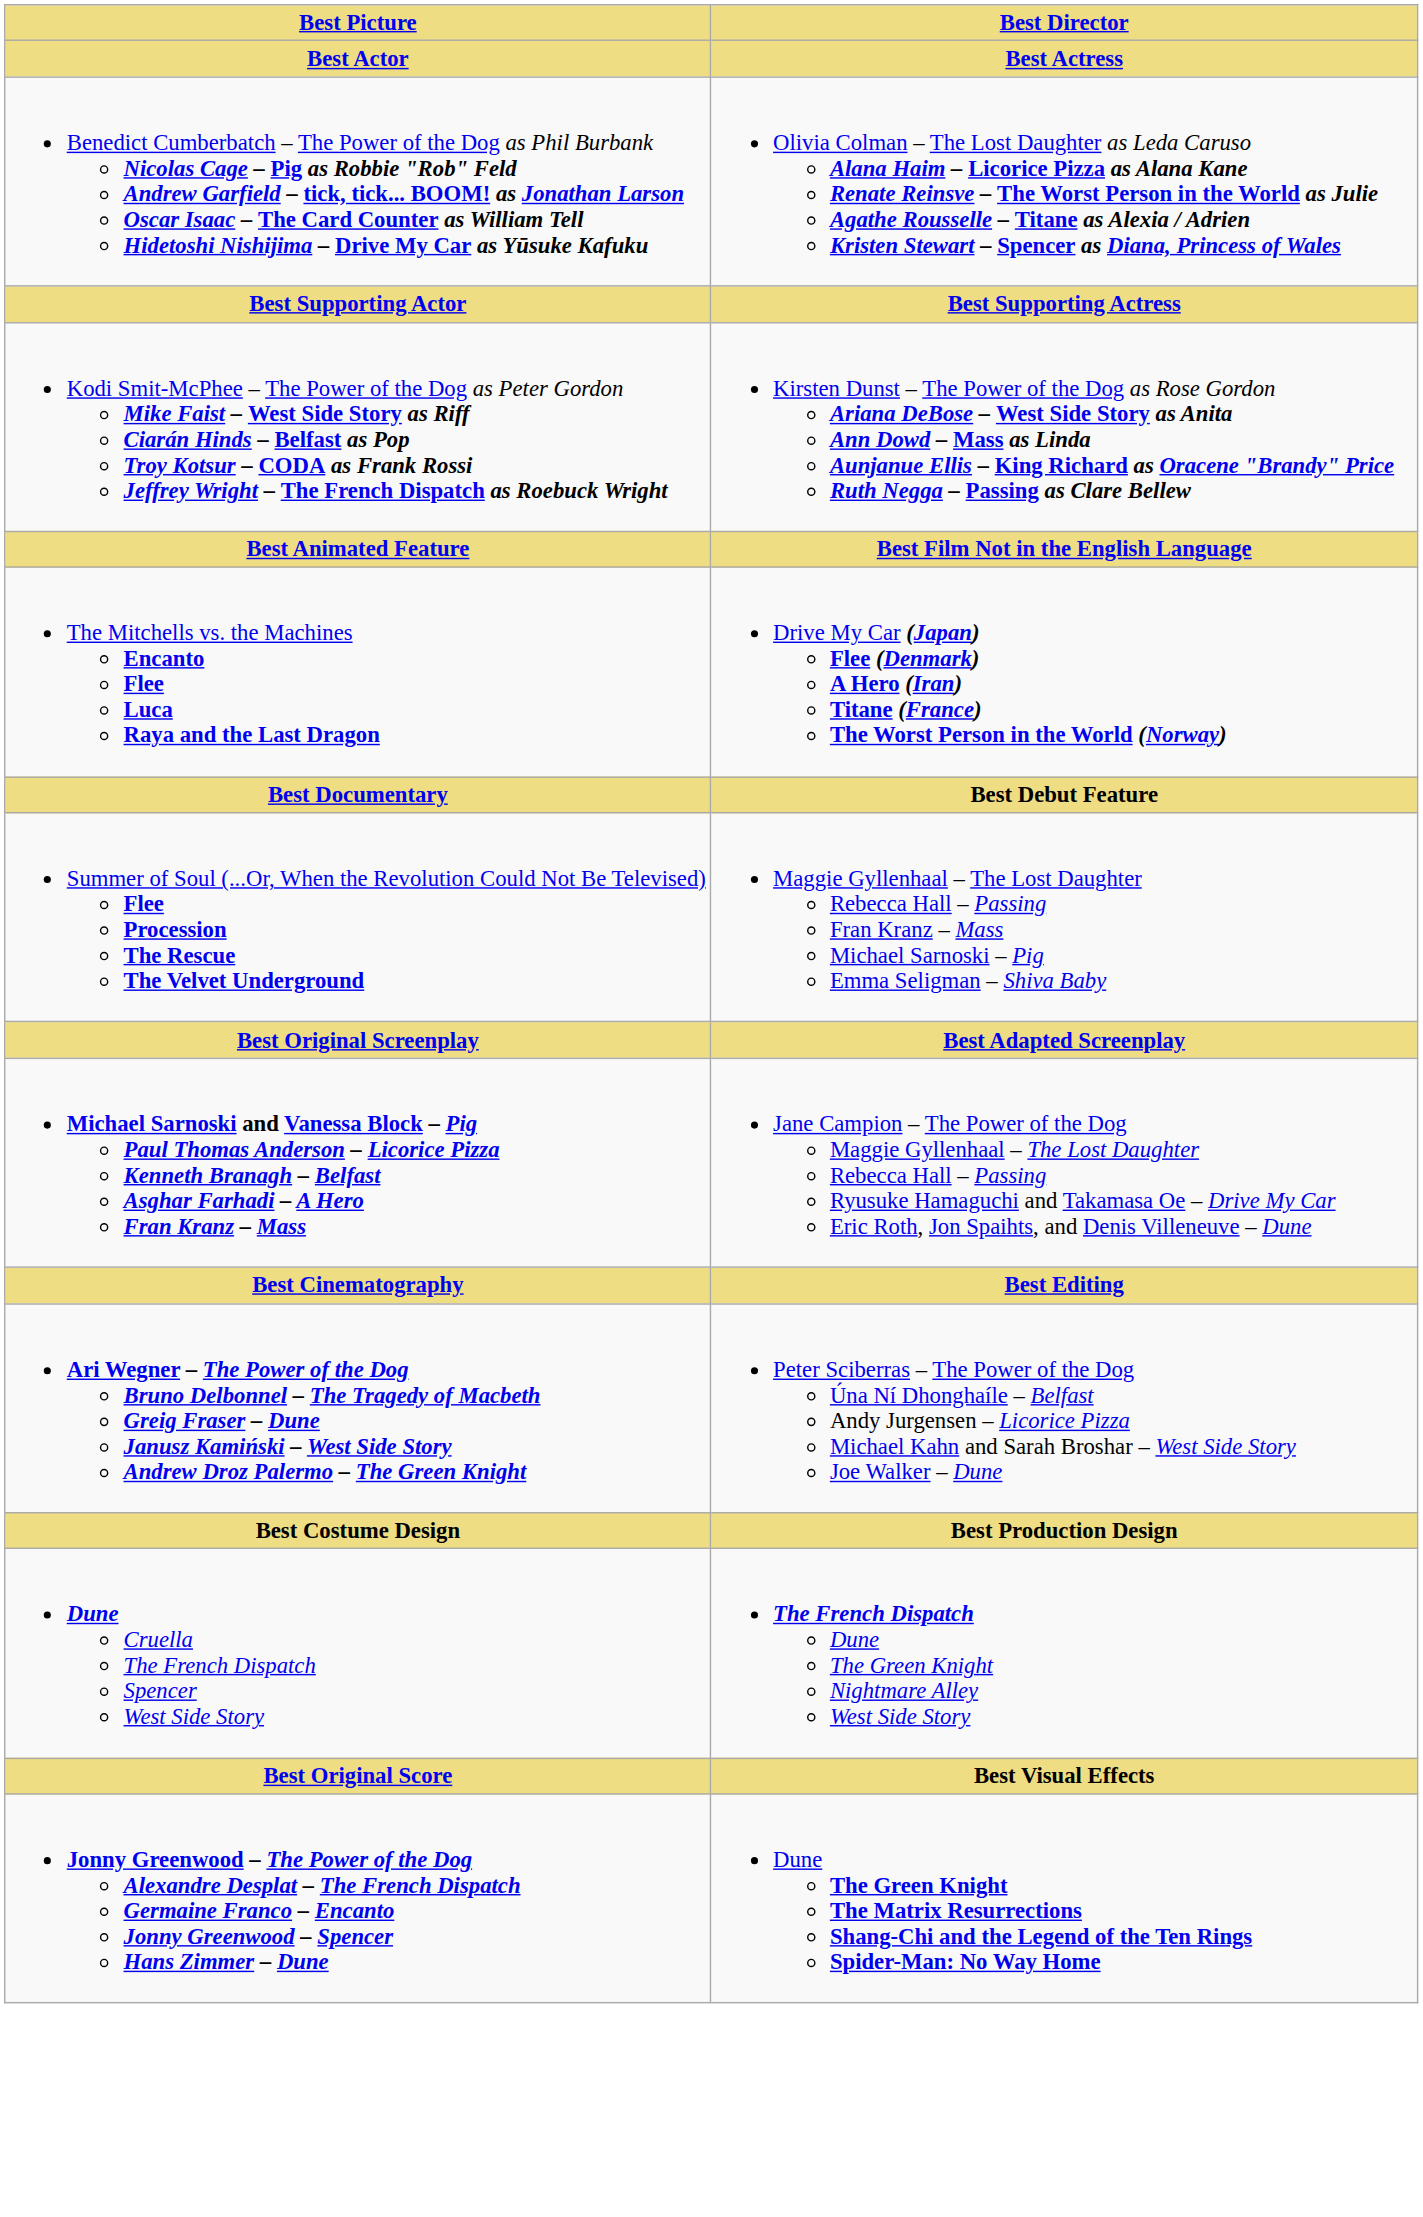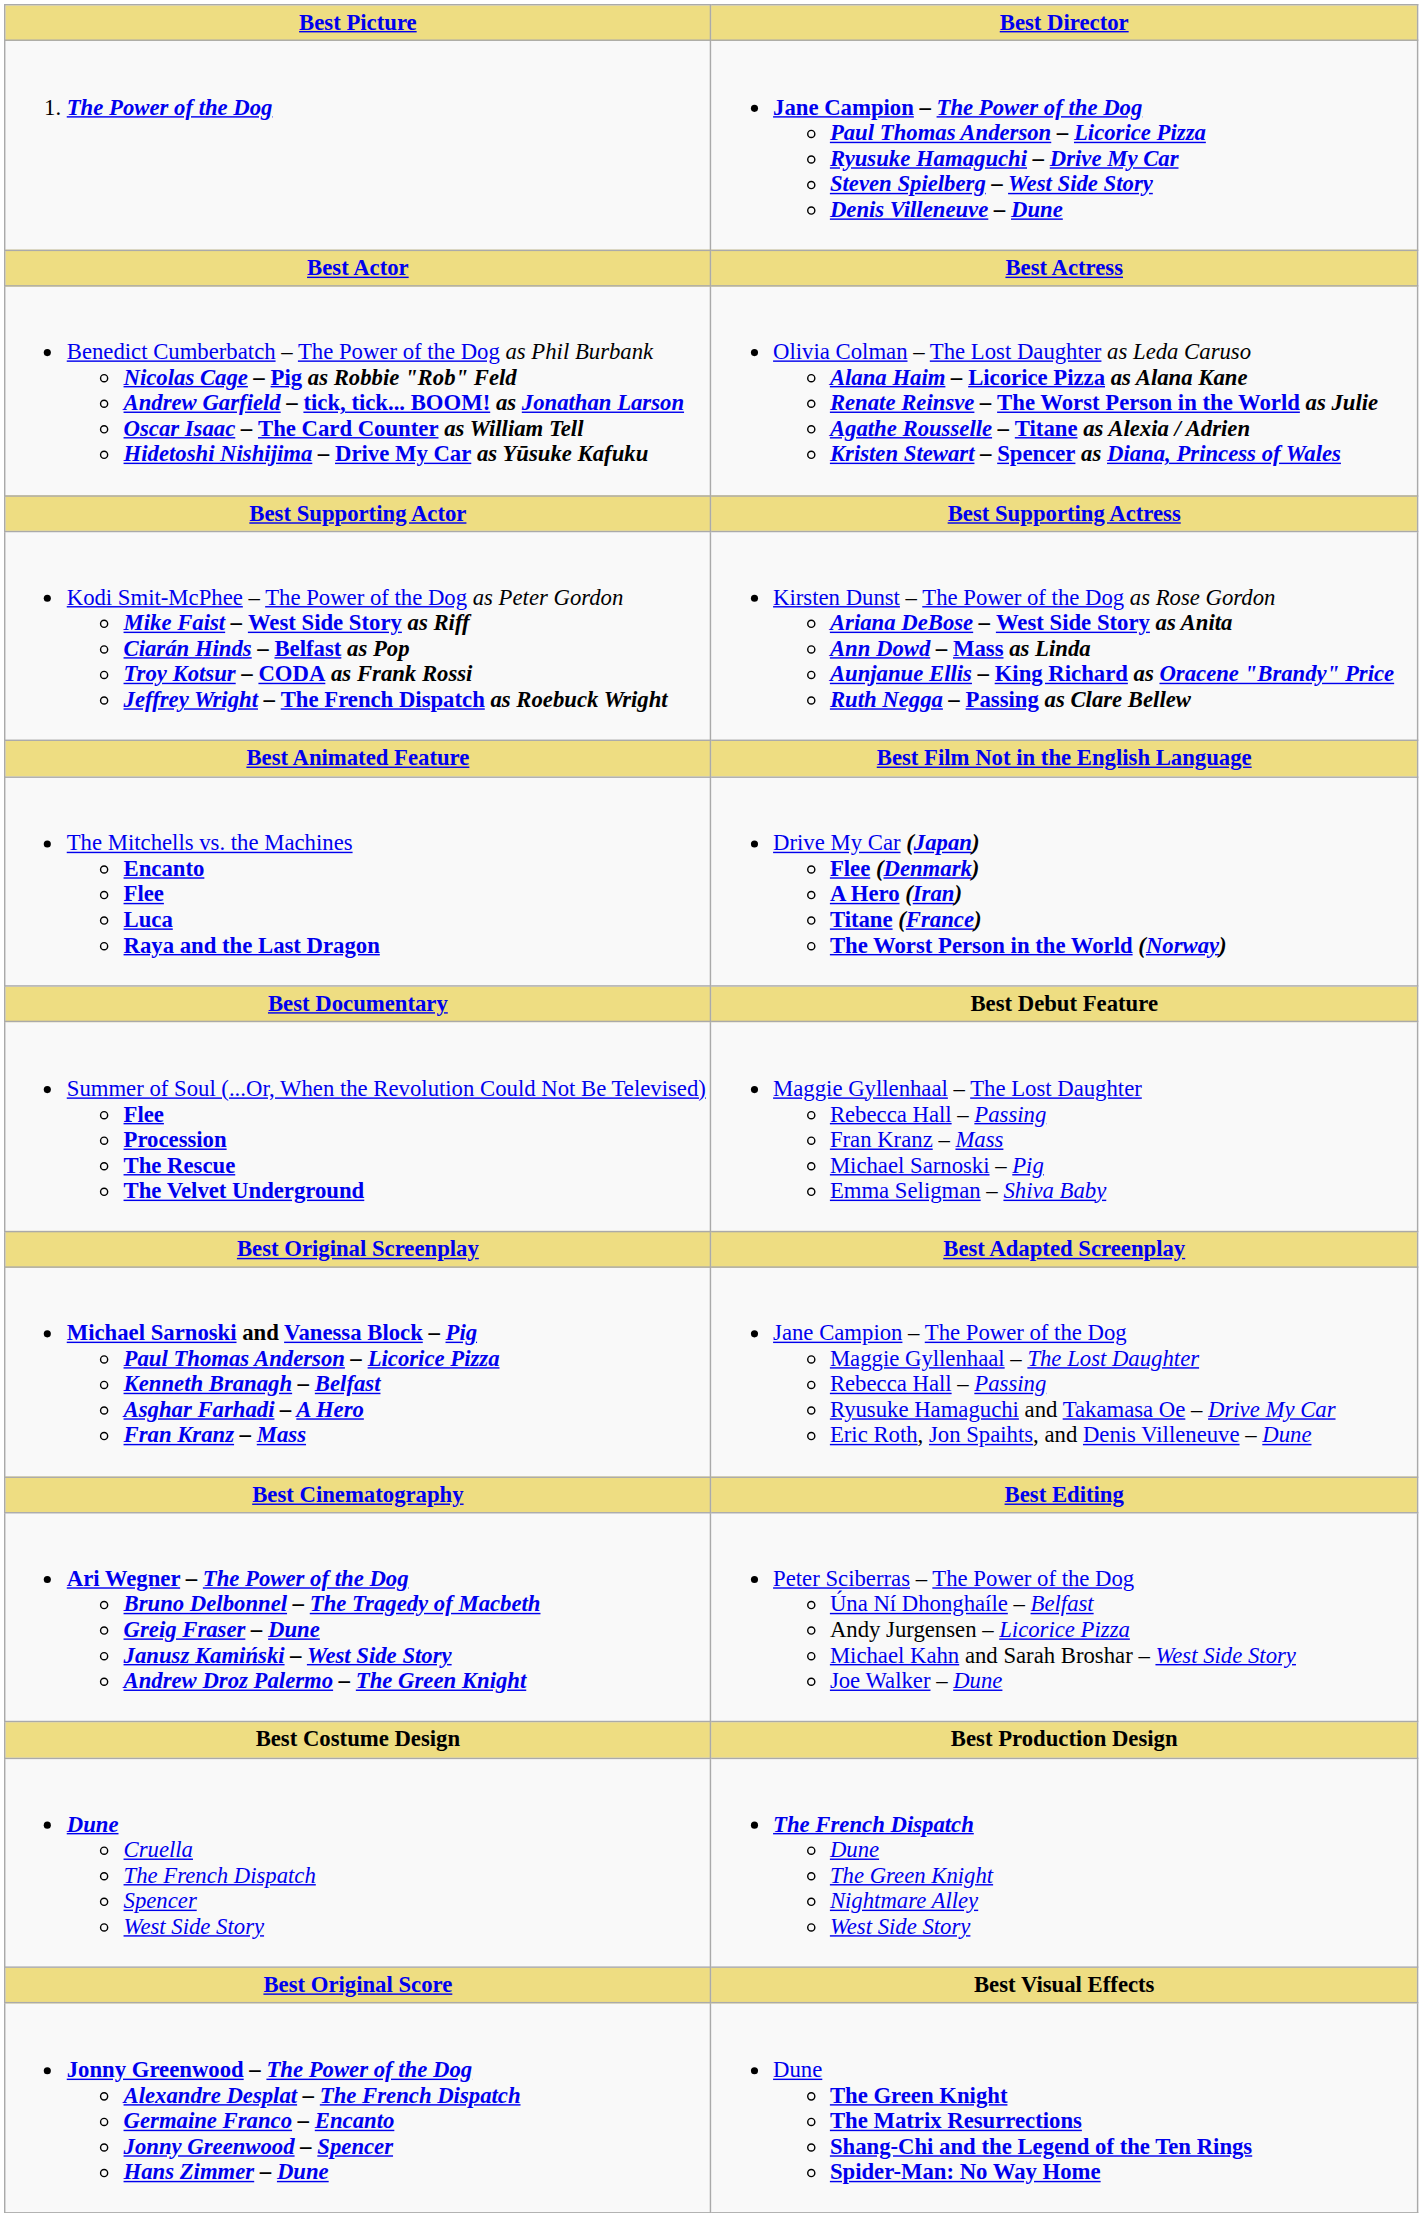+ row: (358, 107)
